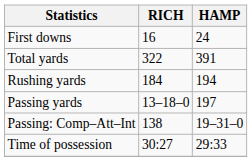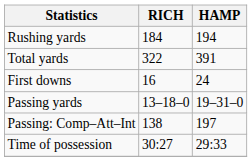rows swapped: (39, 37) <-> (47, 80)
(206, 102) 197 -> (220, 102) 19–31–0
(220, 123) 19–31–0 -> (206, 123) 197
